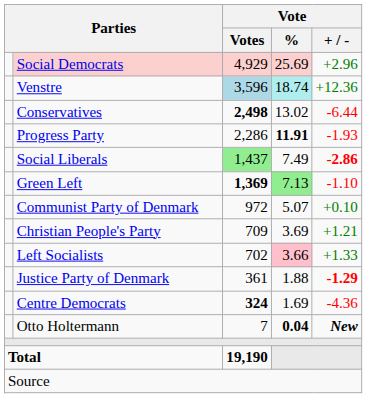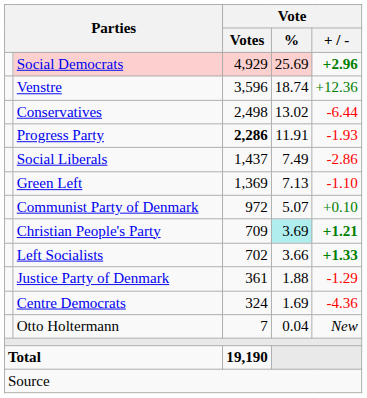(340, 64) normal -> (340, 64) bold
(251, 87) lightblue background -> (251, 87) no background
(292, 87) paleturquoise background -> (292, 87) no background
(251, 111) bold -> (251, 111) normal
(251, 135) normal -> (251, 135) bold
(292, 135) bold -> (292, 135) normal
(251, 159) lightgreen background -> (251, 159) no background
(342, 159) bold -> (342, 159) normal
(251, 183) bold -> (251, 183) normal
(295, 183) lightgreen background -> (295, 183) no background
(295, 231) no background -> (295, 231) paleturquoise background
(340, 231) normal -> (340, 231) bold
(295, 254) pink background -> (295, 254) no background
(340, 254) normal -> (340, 254) bold
(342, 278) bold -> (342, 278) normal
(256, 302) bold -> (256, 302) normal
(295, 326) bold -> (295, 326) normal
(344, 326) bold -> (344, 326) normal
